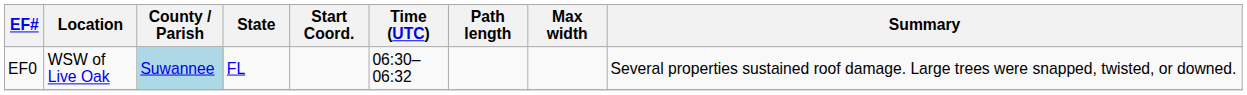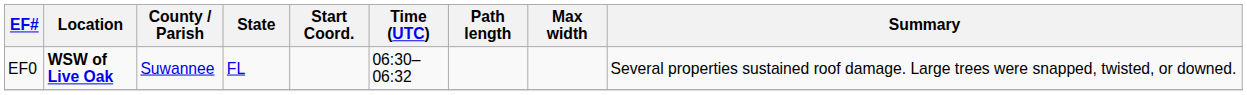(79, 68) normal -> (80, 68) bold
(177, 68) lightblue background -> (177, 68) no background
